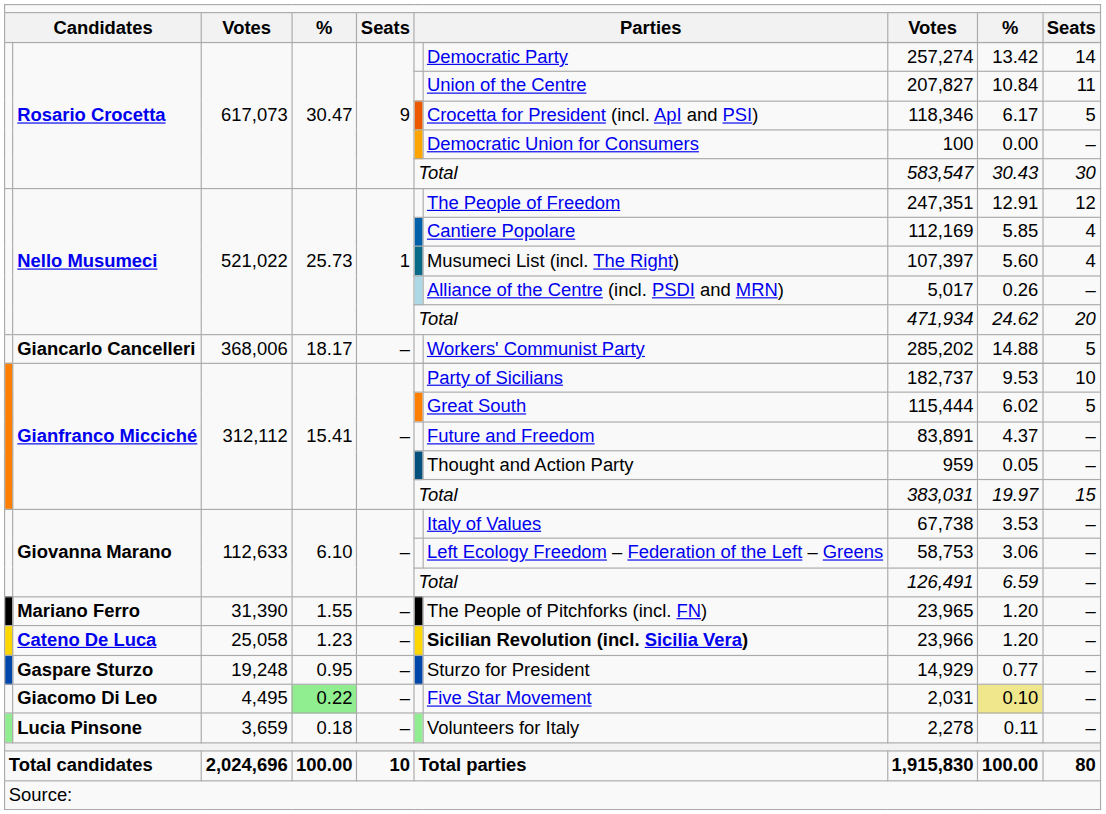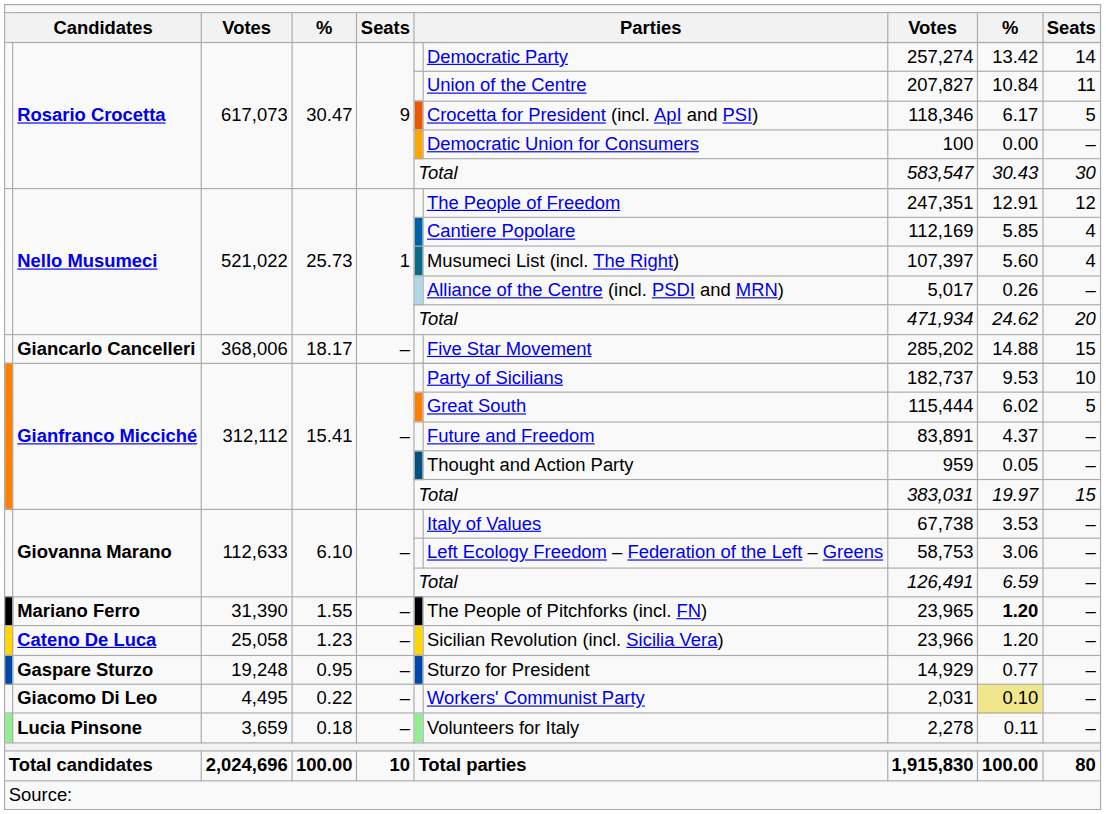(536, 348) Workers' Communist Party -> (509, 348) Five Star Movement
(1091, 348) 5 -> (1086, 348) 15
(1020, 611) normal -> (1020, 611) bold
(587, 640) bold -> (575, 640) normal
(334, 698) lightgreen background -> (334, 698) no background
(509, 698) Five Star Movement -> (536, 698) Workers' Communist Party
